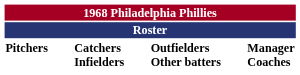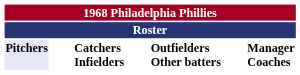(27, 47) no background -> (27, 47) lavender background
